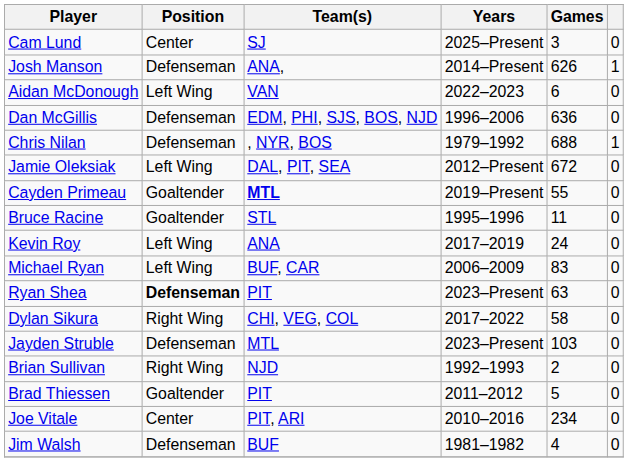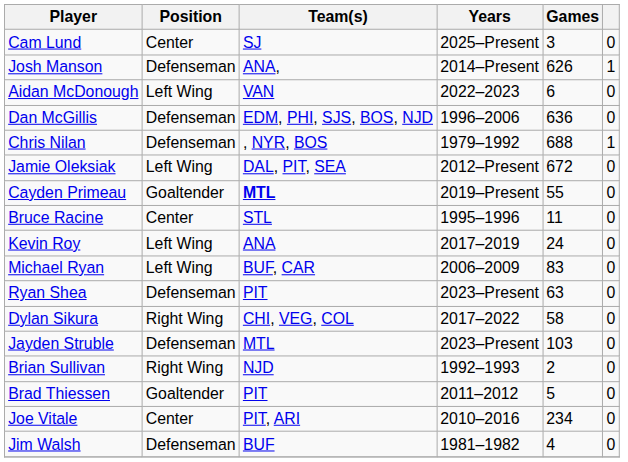(185, 218) Goaltender -> (170, 218) Center
(193, 293) bold -> (191, 293) normal
